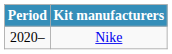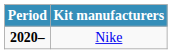(27, 37) normal -> (27, 37) bold
